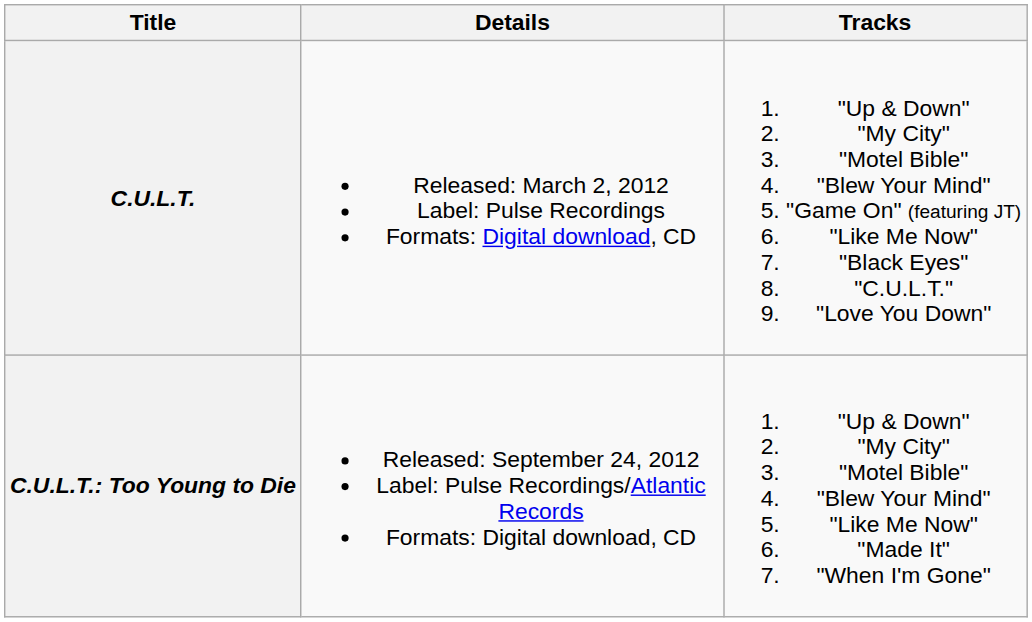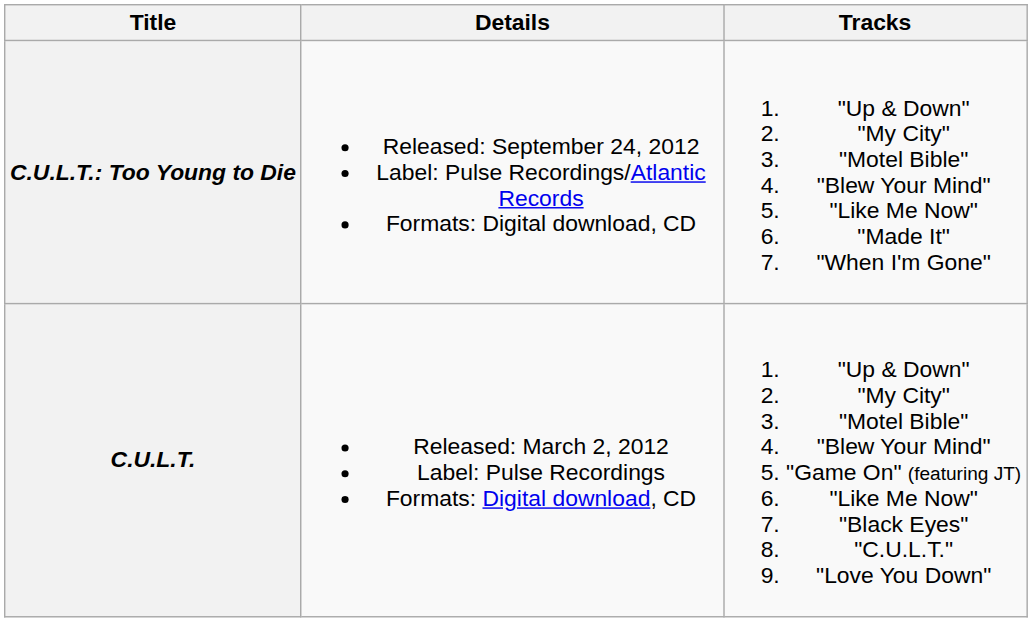rows swapped: (153, 197) <-> (153, 485)
